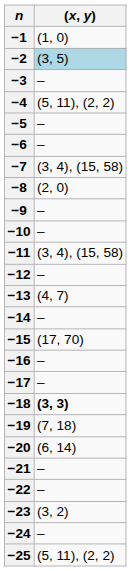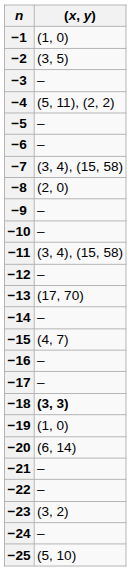(53, 59) lightblue background -> (53, 59) no background
(53, 296) (4, 7) -> (60, 296) (17, 70)
(60, 339) (17, 70) -> (53, 339) (4, 7)
(57, 425) (7, 18) -> (53, 425) (1, 0)
(76, 555) (5, 11), (2, 2) -> (57, 555) (5, 10)
